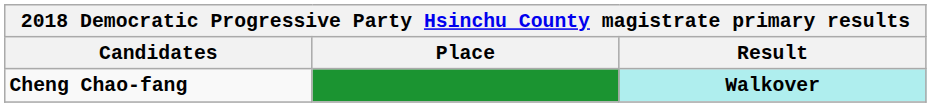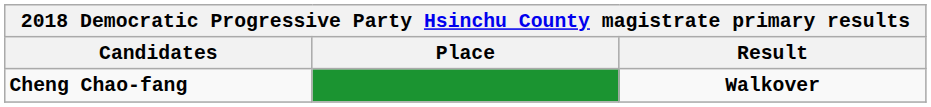(773, 85) paleturquoise background -> (773, 85) no background
